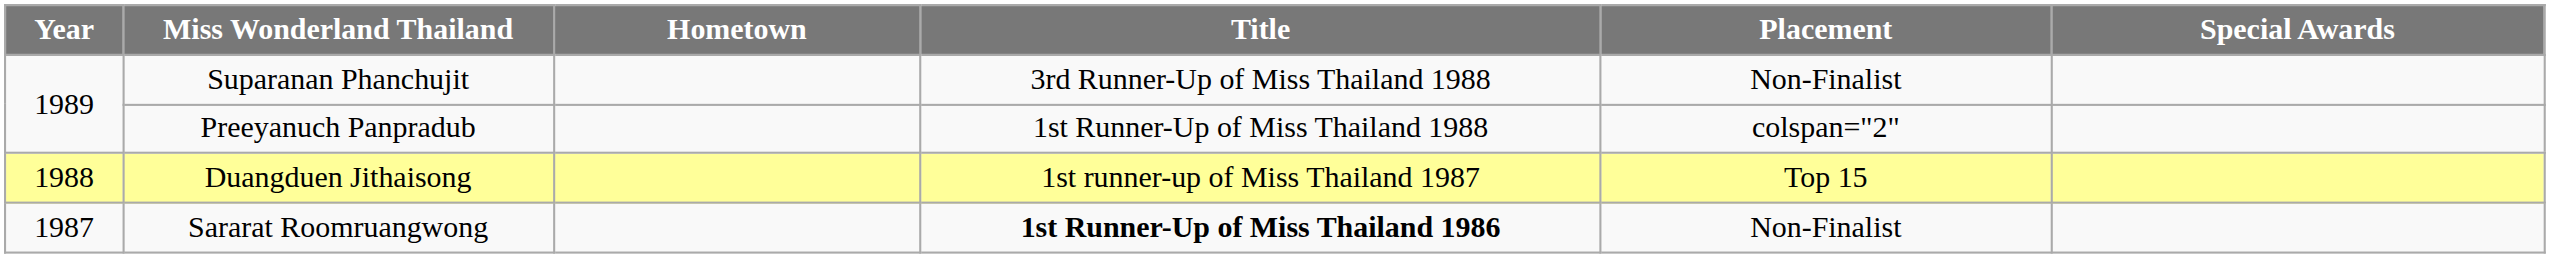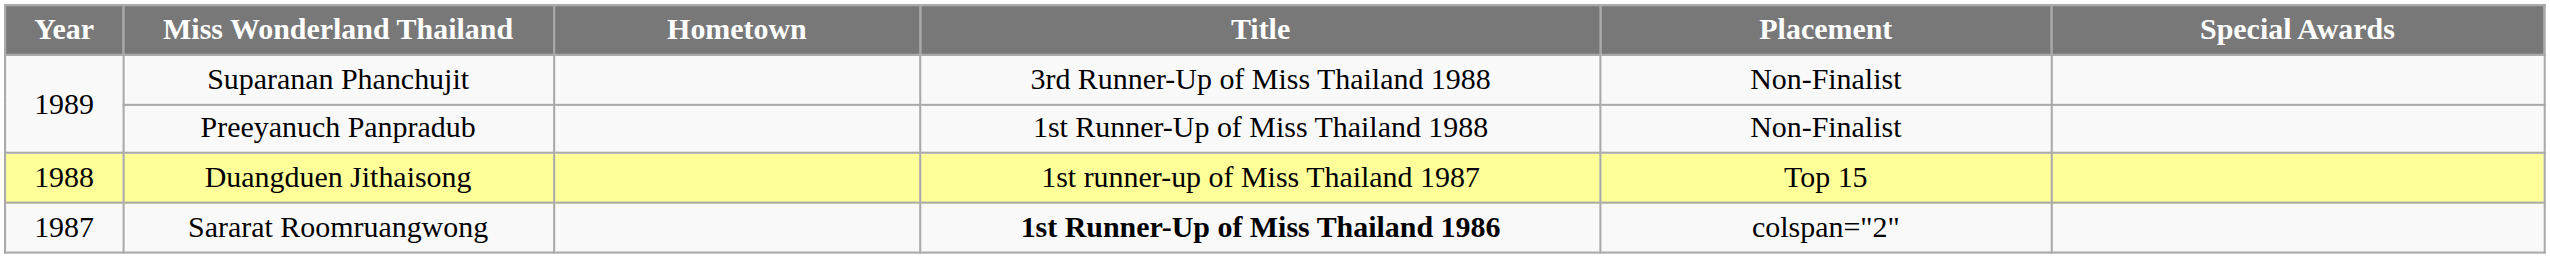(1826, 128) colspan="2" -> (1826, 128) Non-Finalist
(1826, 227) Non-Finalist -> (1826, 227) colspan="2"
